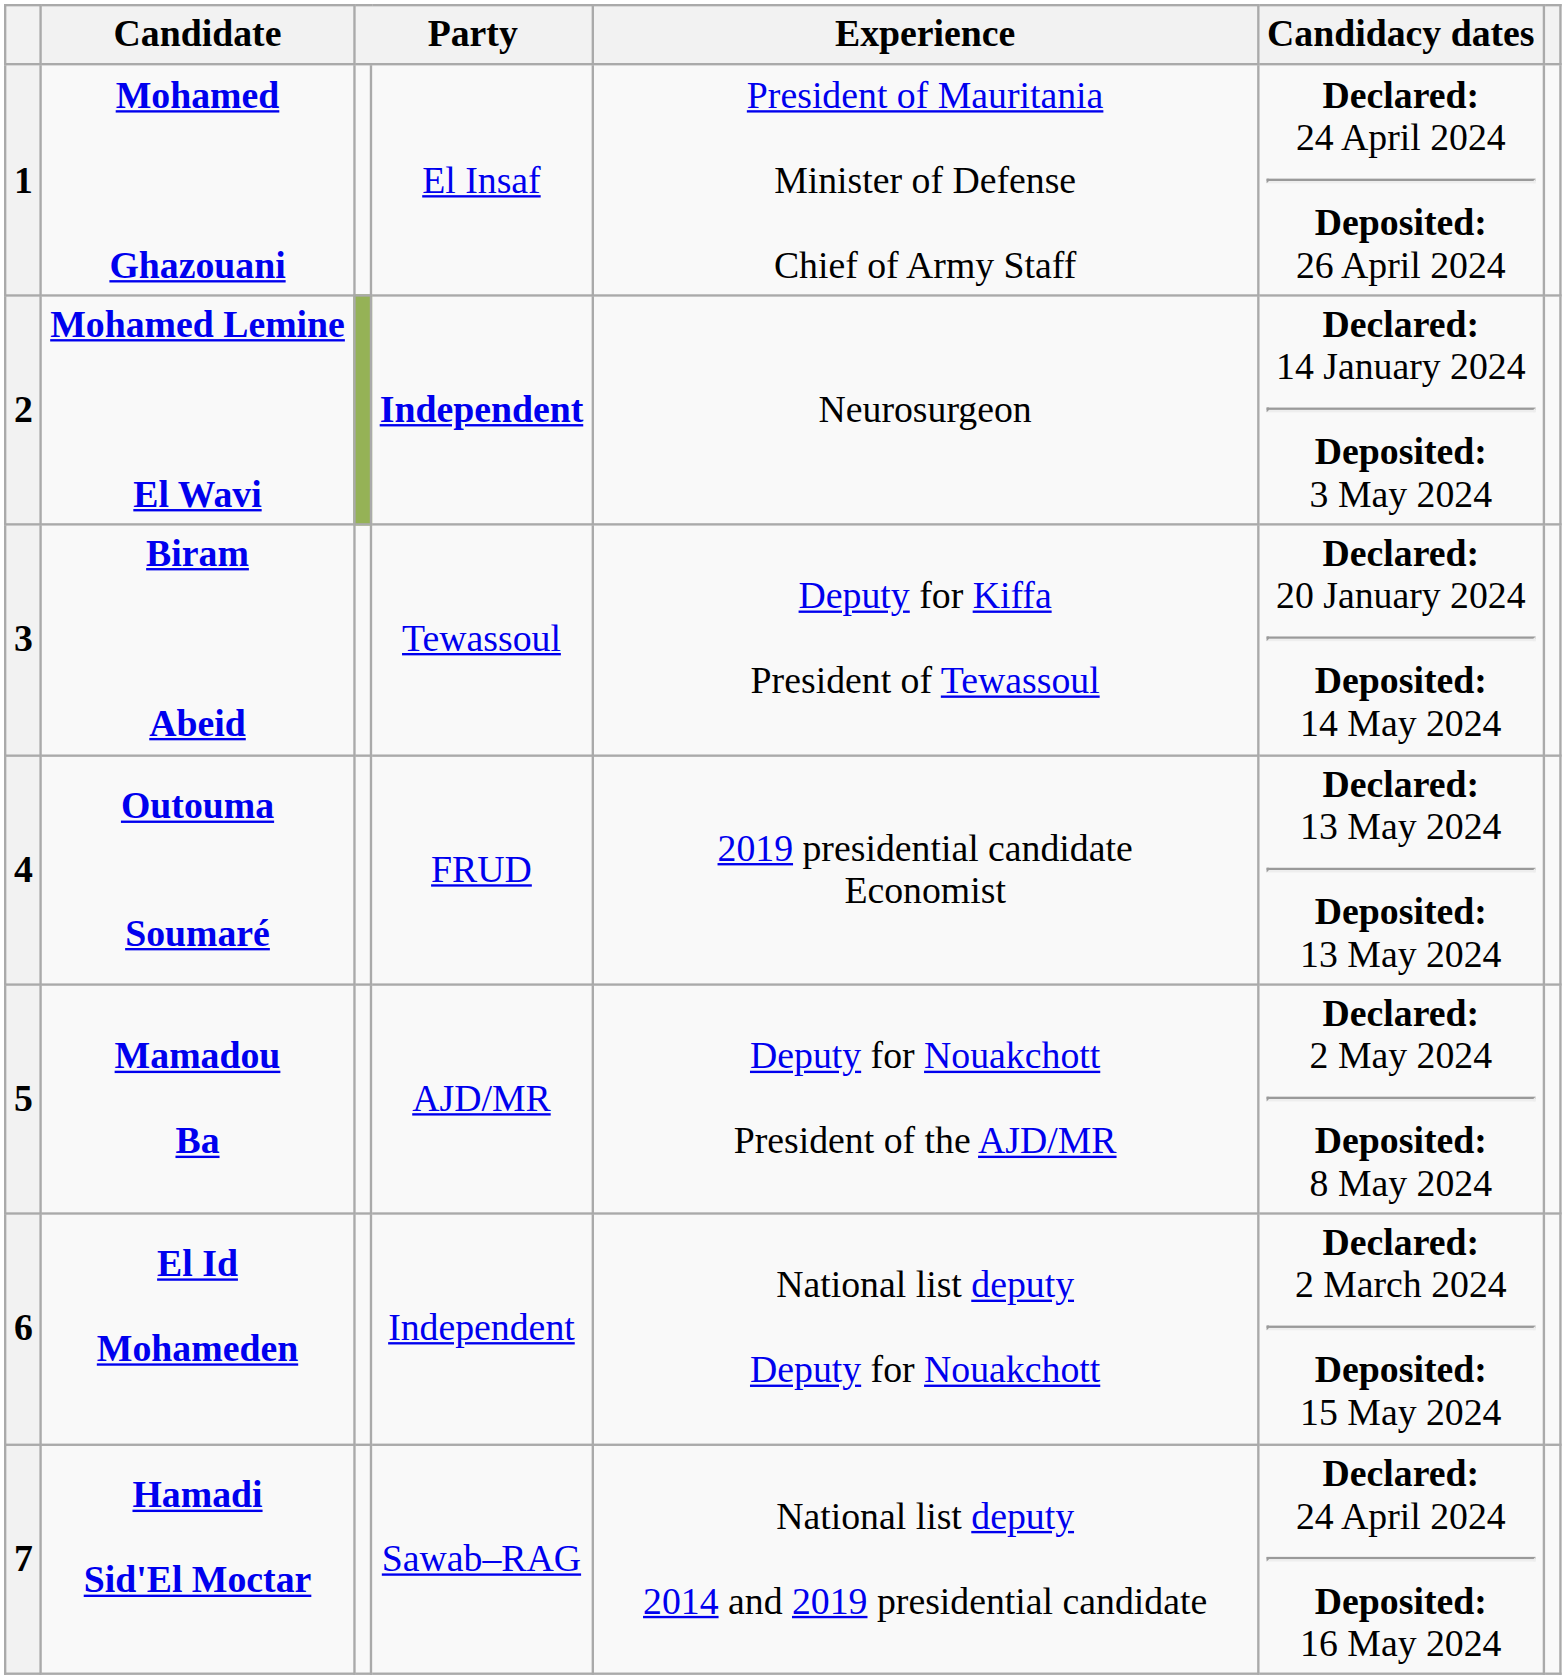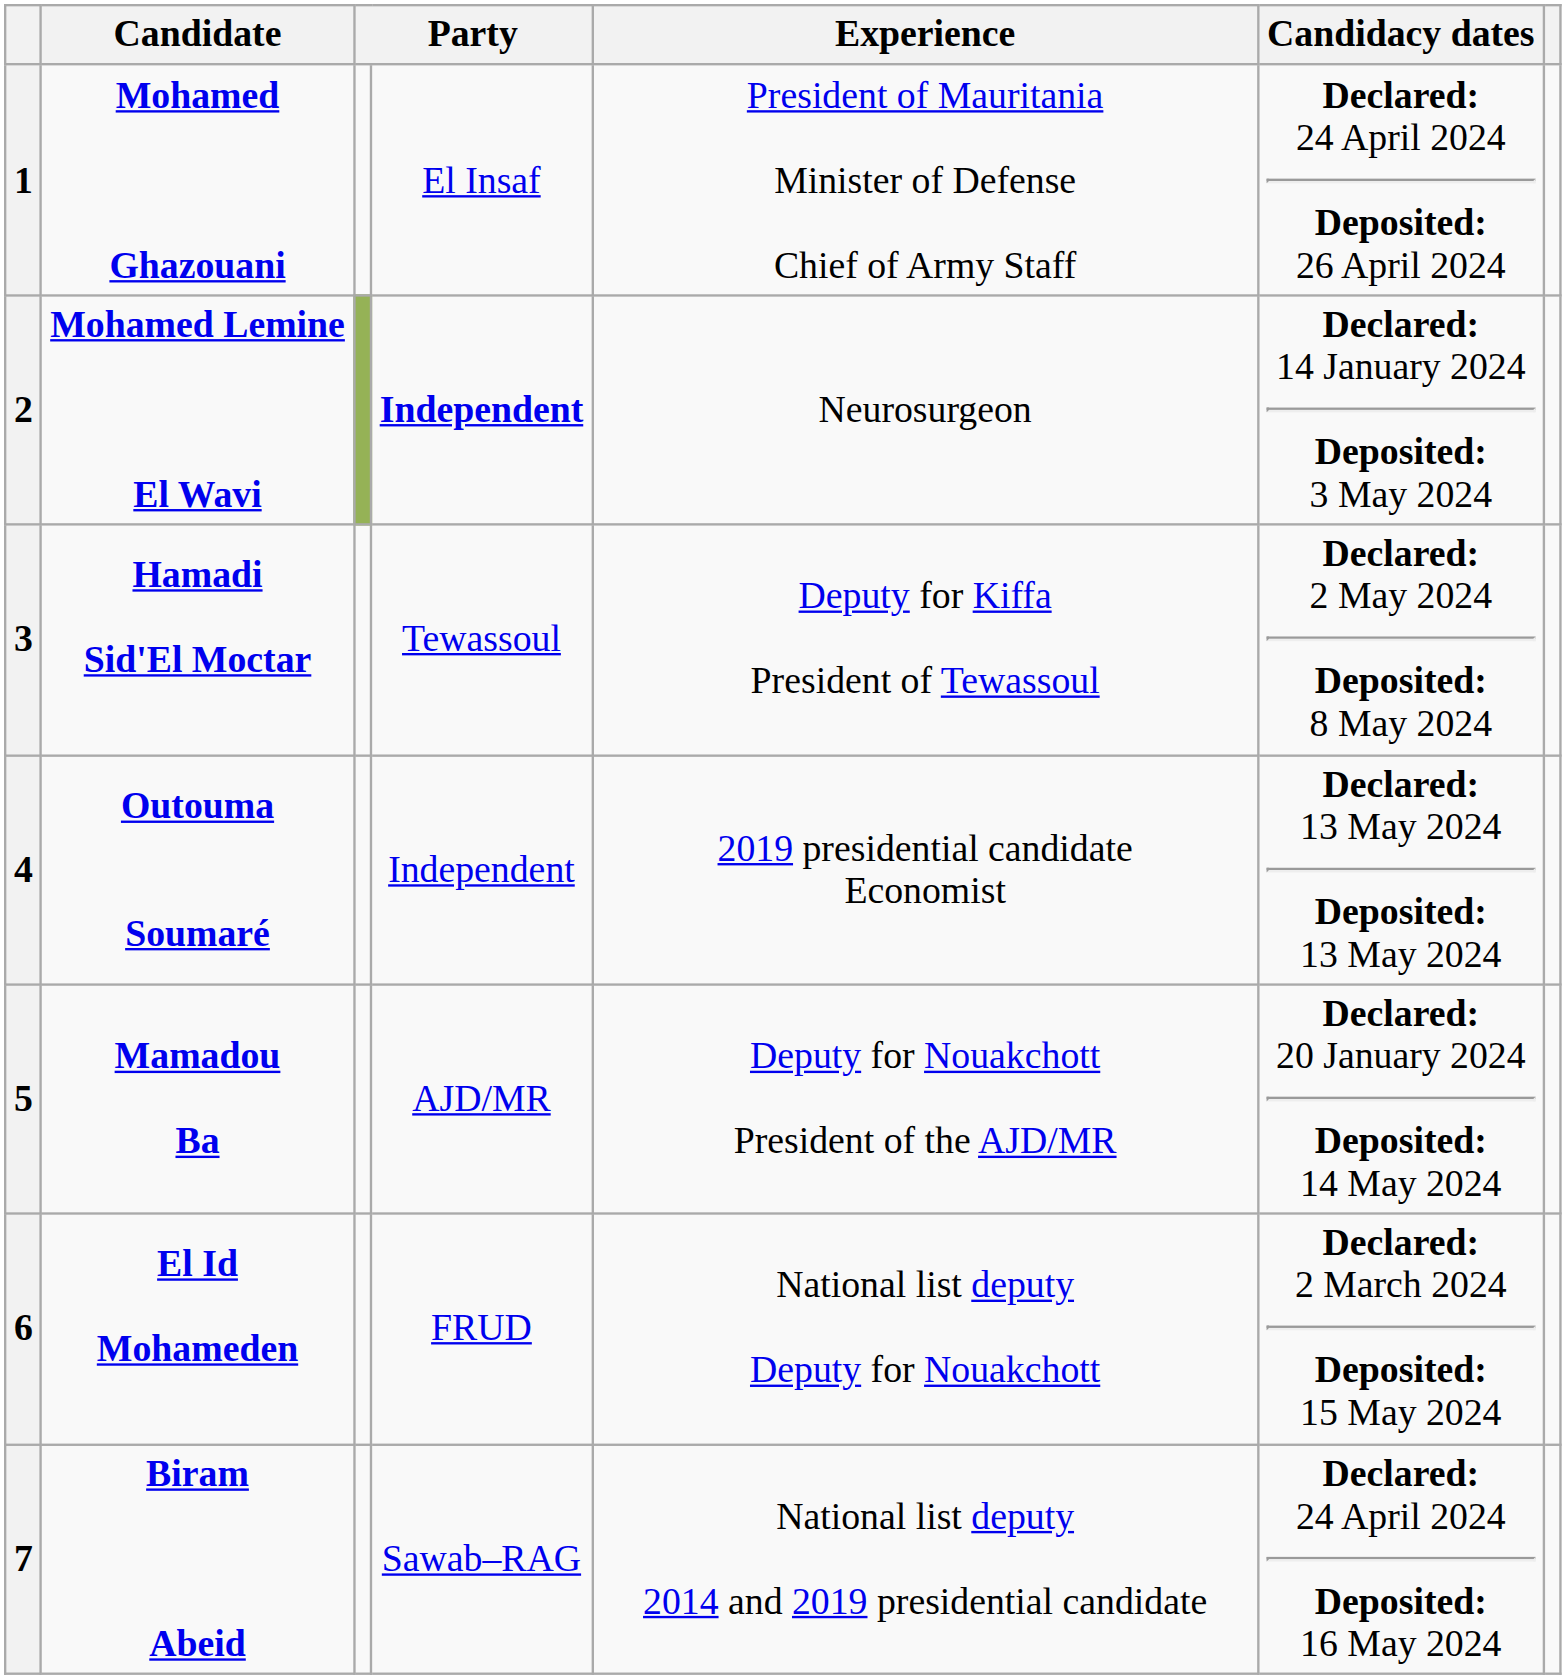(198, 638) Biram Abeid -> (198, 617) Hamadi Sid'El Moctar
(1401, 638) Declared: 20 January 2024 Deposited: 14 May 2024 -> (1401, 638) Declared: 2 May 2024 Deposited: 8 May 2024
(481, 868) FRUD -> (481, 868) Independent
(1401, 1098) Declared: 2 May 2024 Deposited: 8 May 2024 -> (1401, 1098) Declared: 20 January 2024 Deposited: 14 May 2024
(481, 1328) Independent -> (481, 1328) FRUD
(198, 1536) Hamadi Sid'El Moctar -> (198, 1558) Biram Abeid
